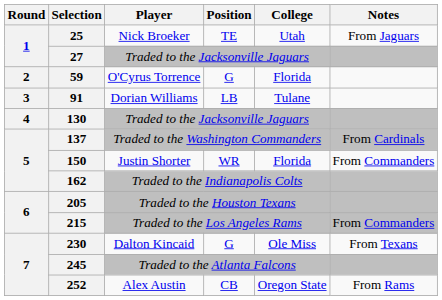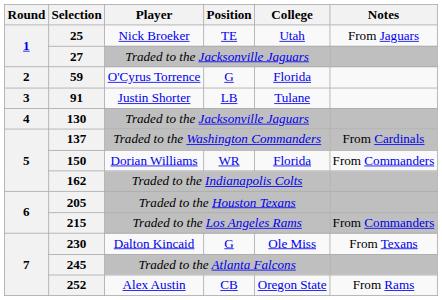(154, 98) Dorian Williams -> (154, 98) Justin Shorter
(154, 160) Justin Shorter -> (154, 160) Dorian Williams
